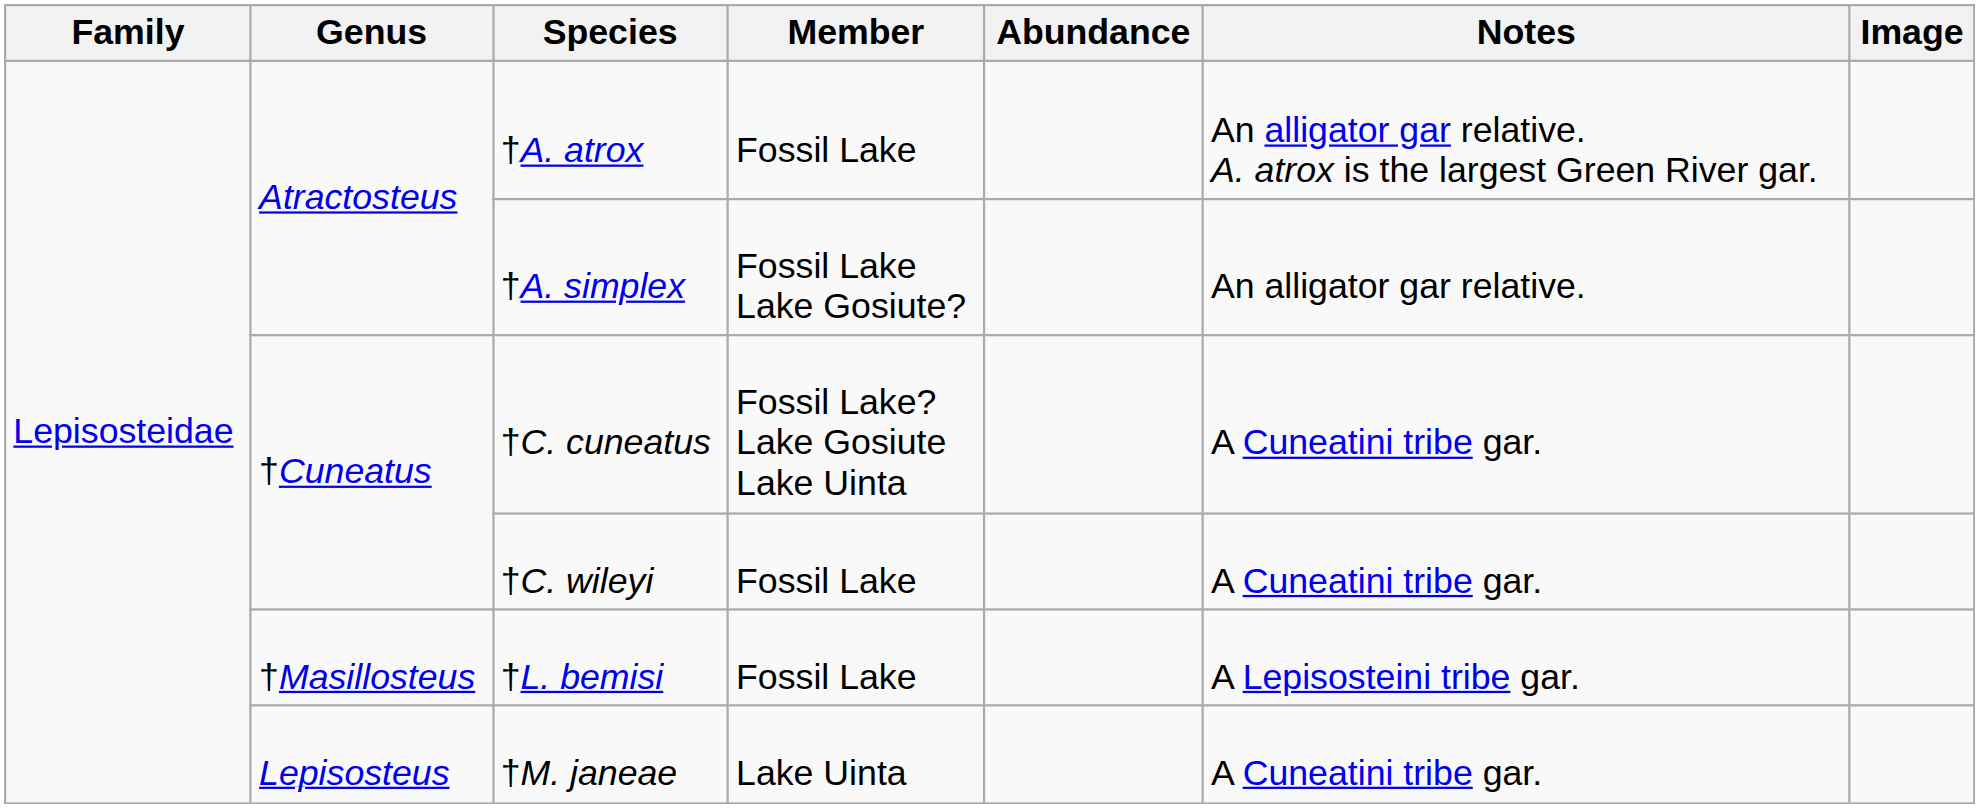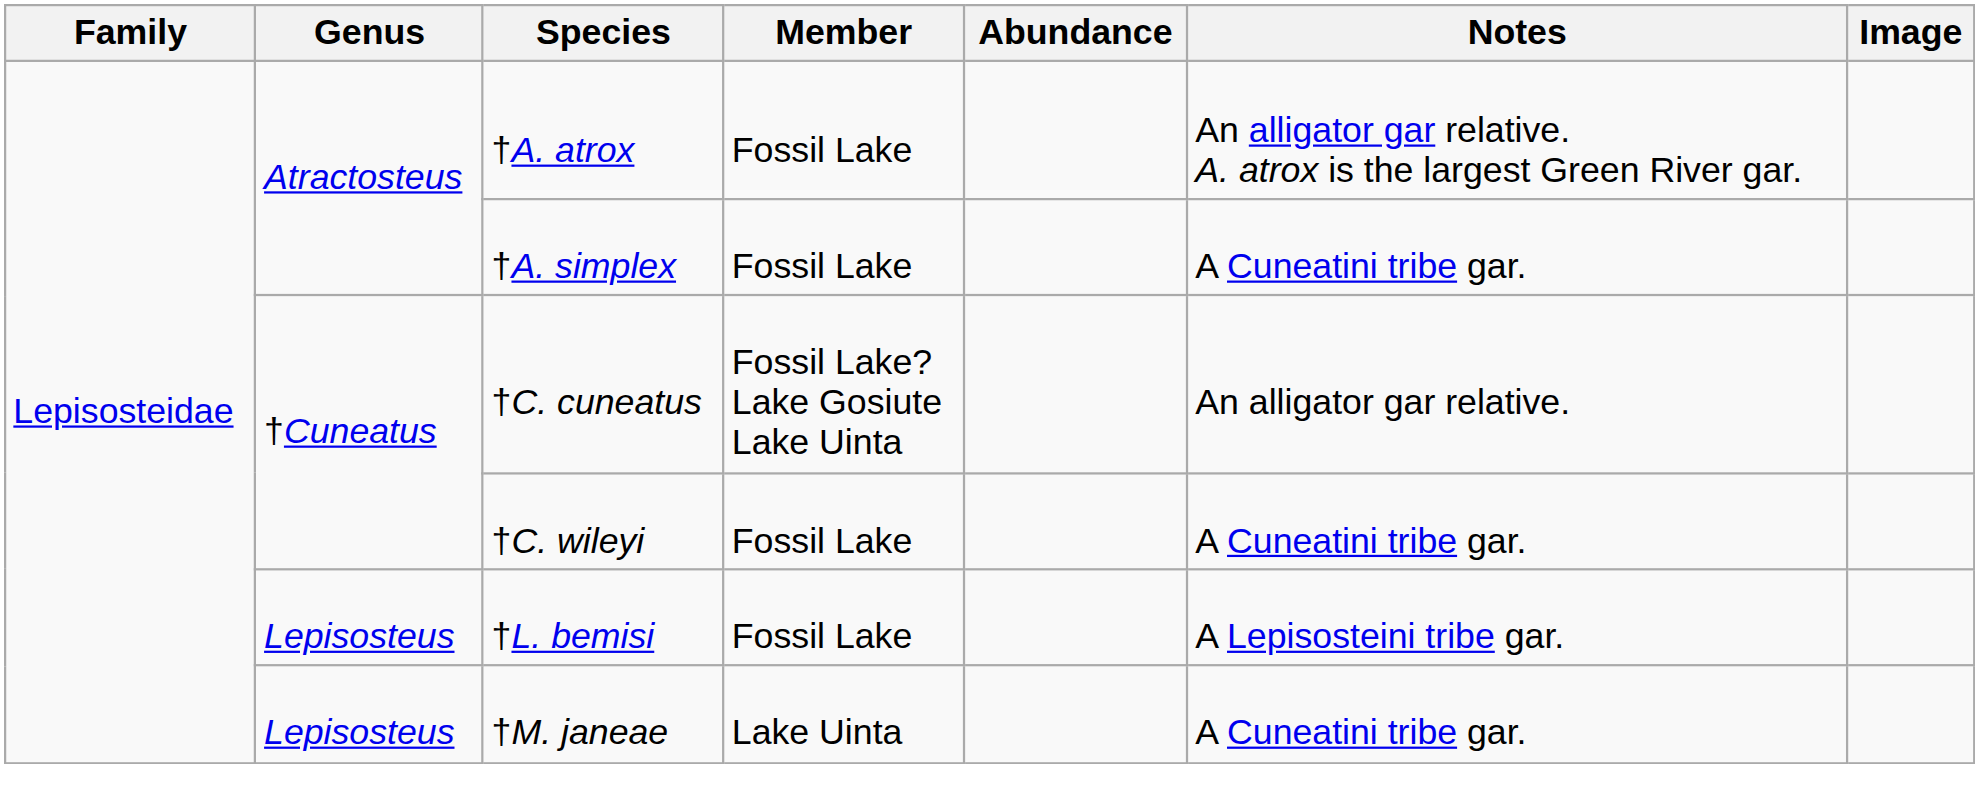(851, 286) Fossil Lake Lake Gosiute? -> (822, 266) Fossil Lake
(1398, 286) An alligator gar relative. -> (1361, 266) A Cuneatini tribe gar.
(1377, 443) A Cuneatini tribe gar. -> (1383, 403) An alligator gar relative.
(367, 676) †Masillosteus -> (359, 636) Lepisosteus
